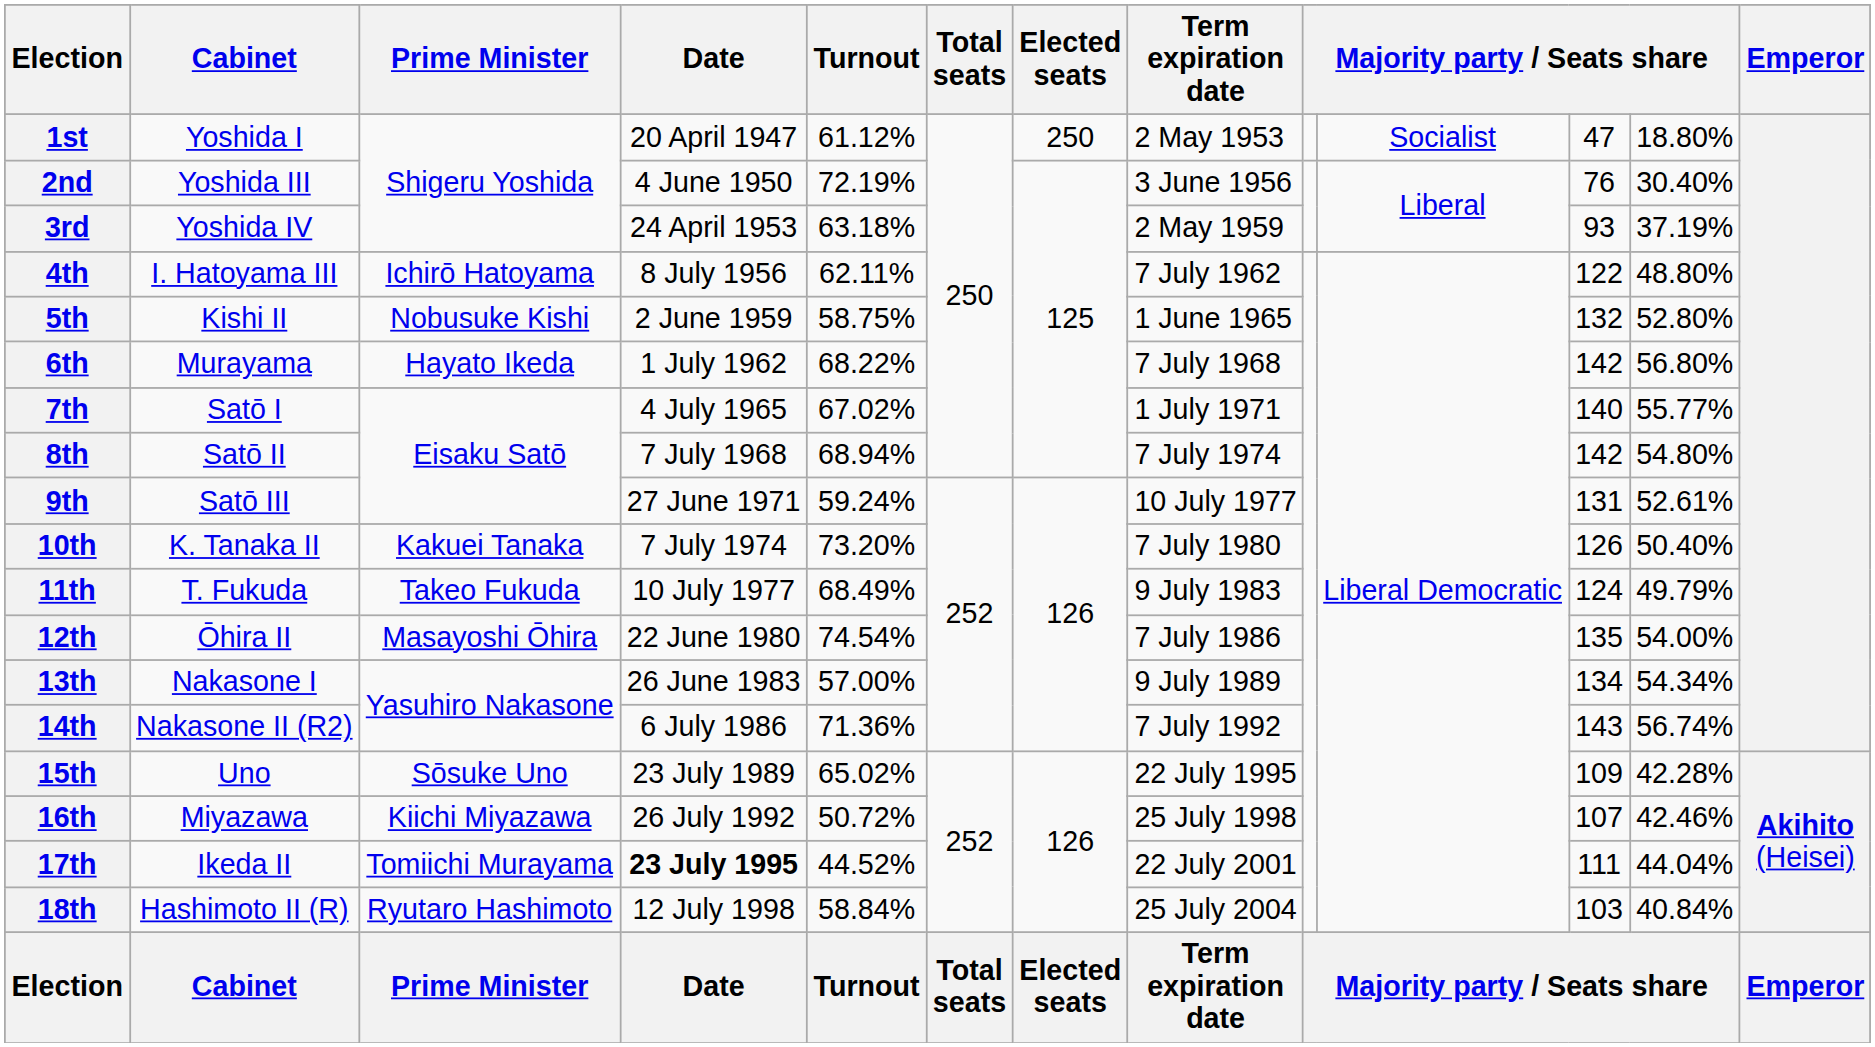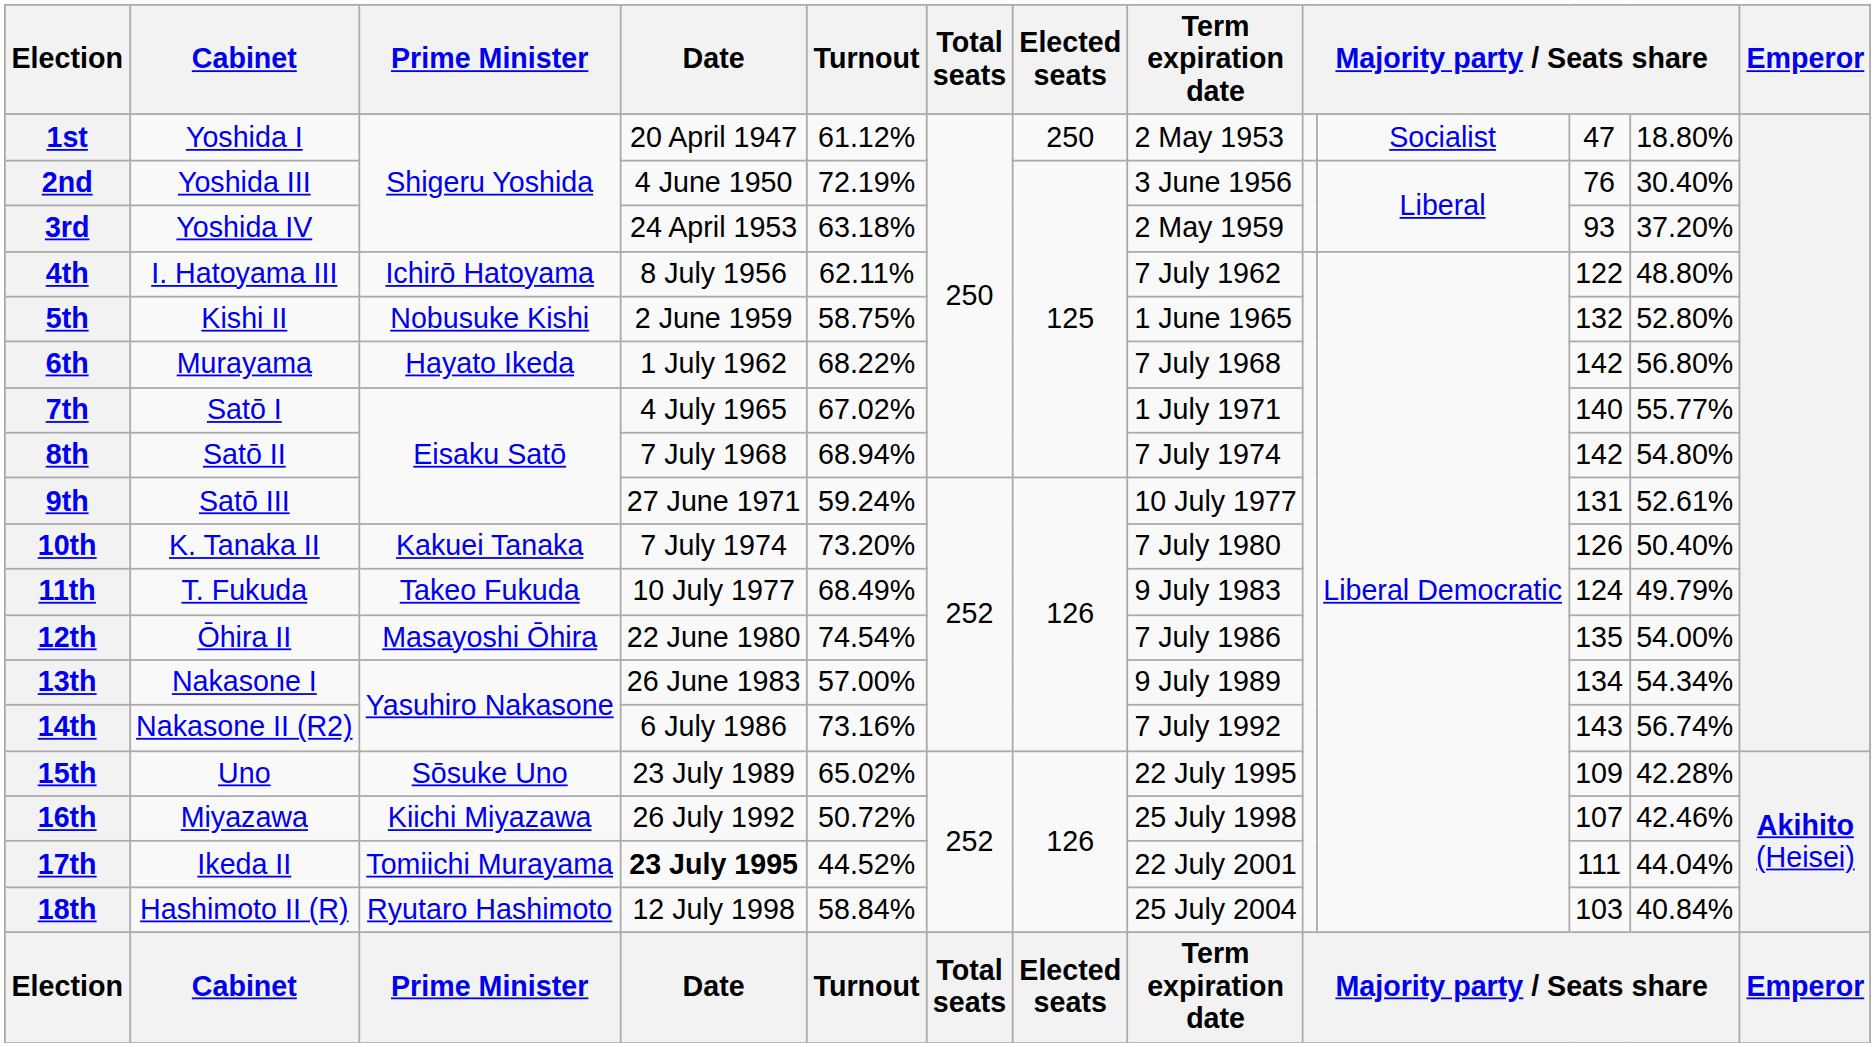(1685, 227) 37.19% -> (1685, 227) 37.20%
(867, 727) 71.36% -> (867, 727) 73.16%
